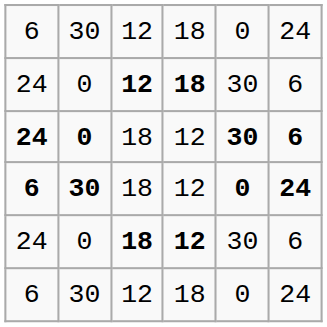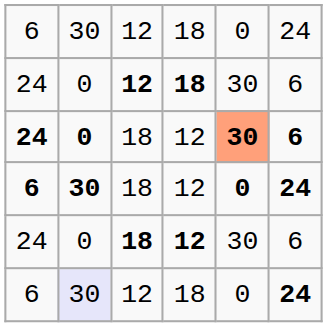(242, 137) no background -> (242, 137) lightsalmon background
(84, 295) no background -> (84, 295) lavender background
(295, 295) normal -> (295, 295) bold
